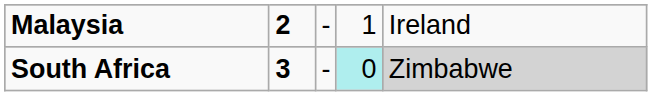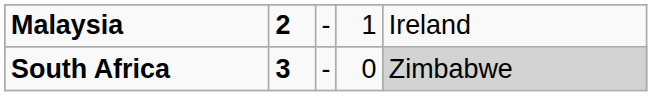(369, 68) paleturquoise background -> (369, 68) no background
